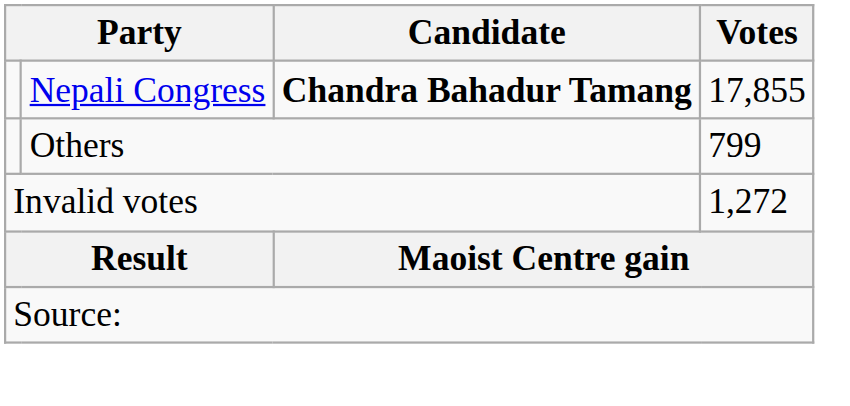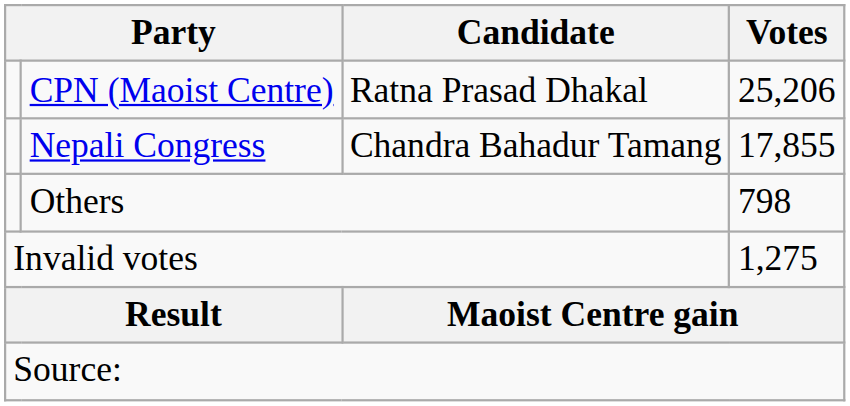+ row: (182, 88)
(487, 88) bold -> (536, 145) normal
(735, 145) 799 -> (765, 201) 798
(748, 201) 1,272 -> (778, 257) 1,275
